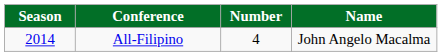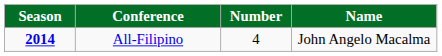(40, 39) normal -> (40, 39) bold
